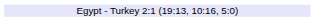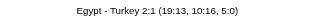(157, 10) lavender background -> (157, 10) no background
